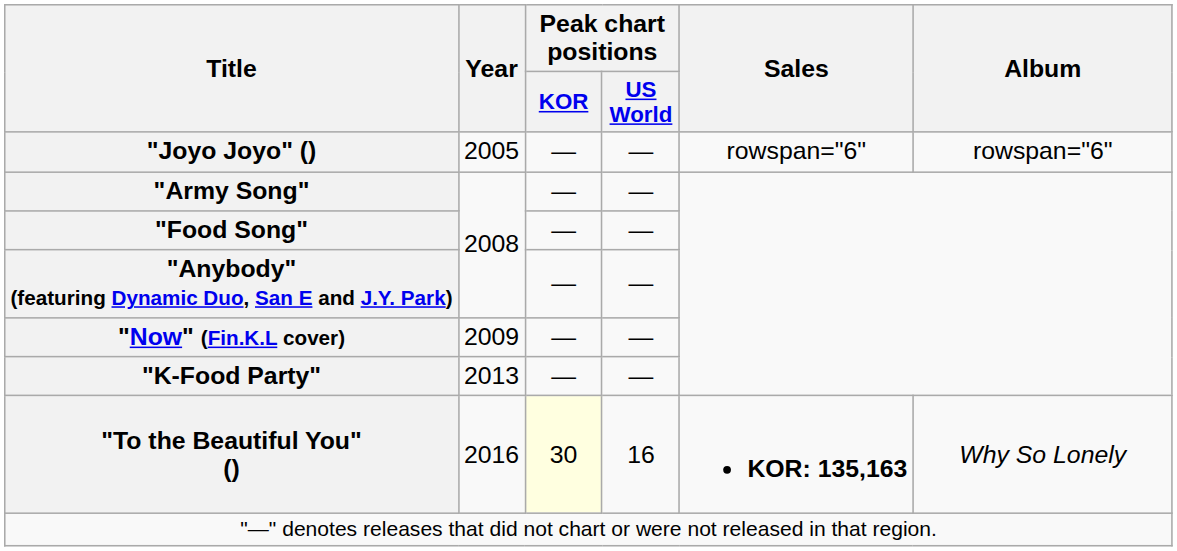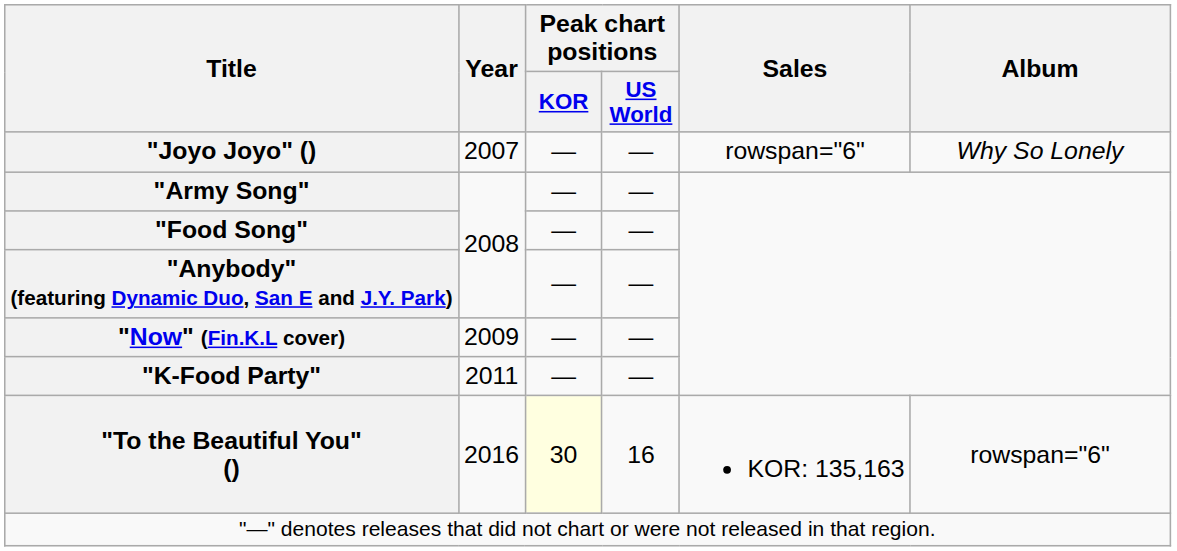(492, 151) 2005 -> (492, 151) 2007
(1043, 151) rowspan="6" -> (1040, 151) Why So Lonely
(492, 376) 2013 -> (492, 376) 2011
(796, 468) bold -> (795, 468) normal
(1043, 454) Why So Lonely -> (1040, 454) rowspan="6"
